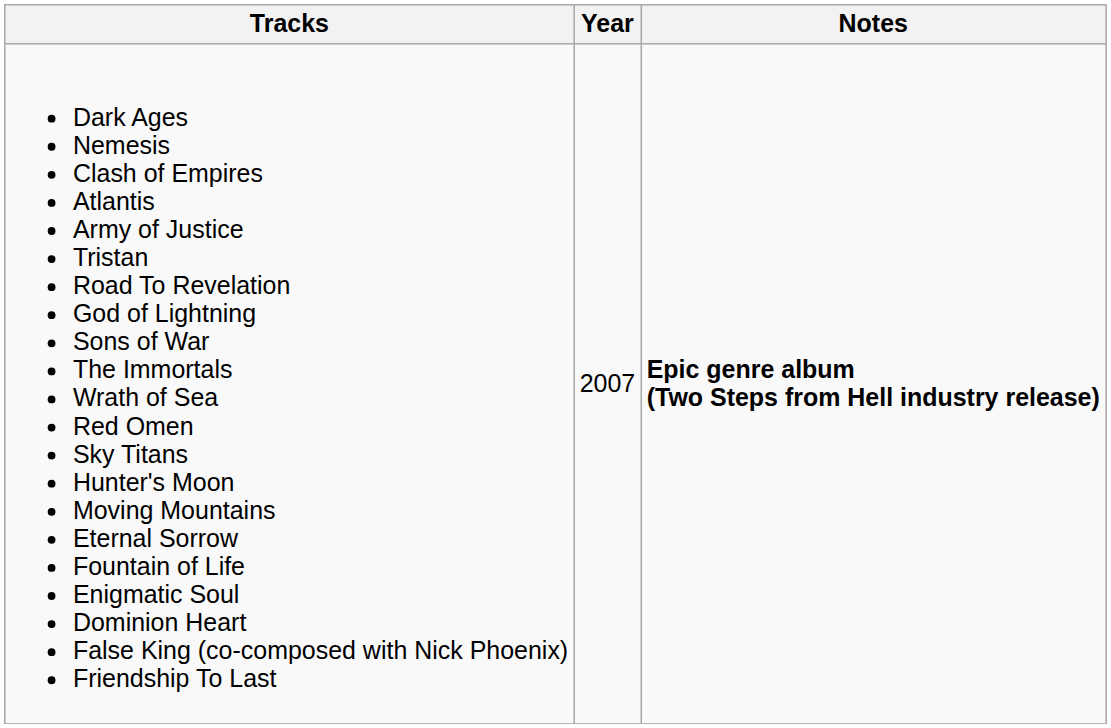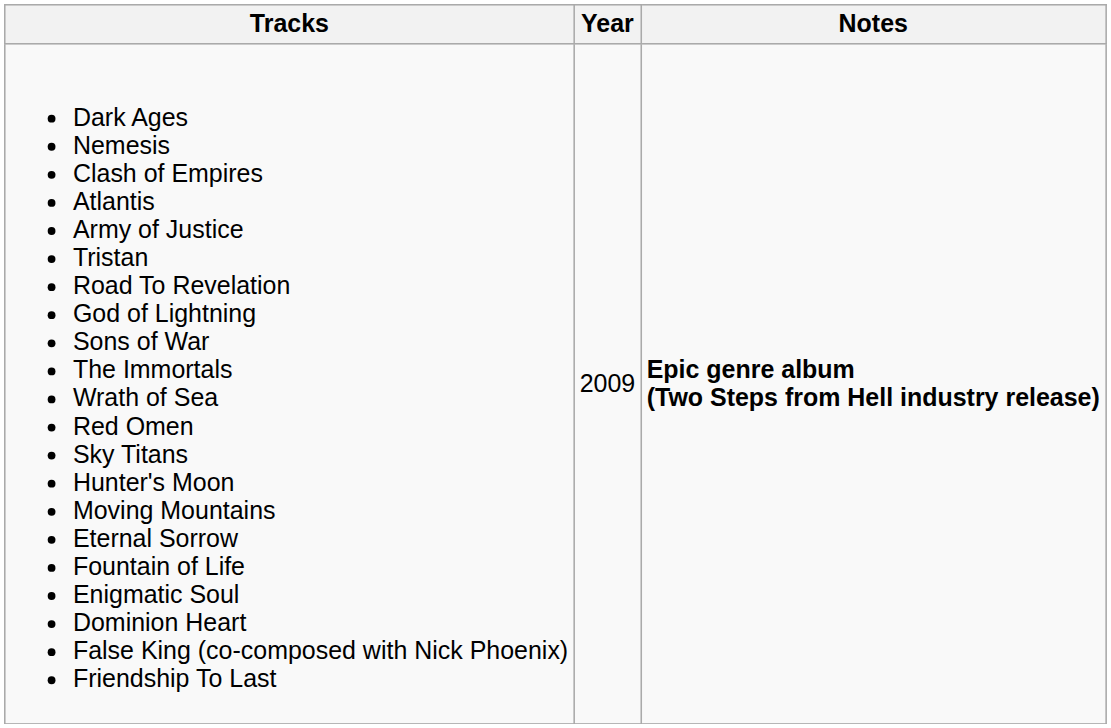(607, 383) 2007 -> (607, 383) 2009
